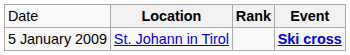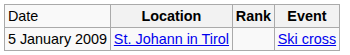(310, 39) bold -> (307, 39) normal
